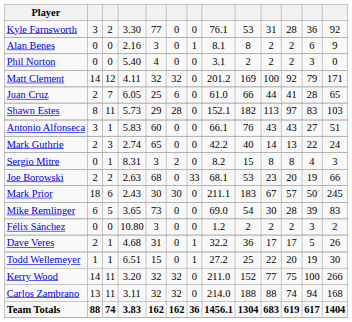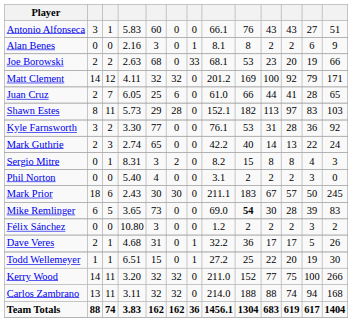rows swapped: (46, 128) <-> (42, 29)
rows swapped: (35, 177) <-> (31, 62)
(248, 210) normal -> (248, 210) bold
